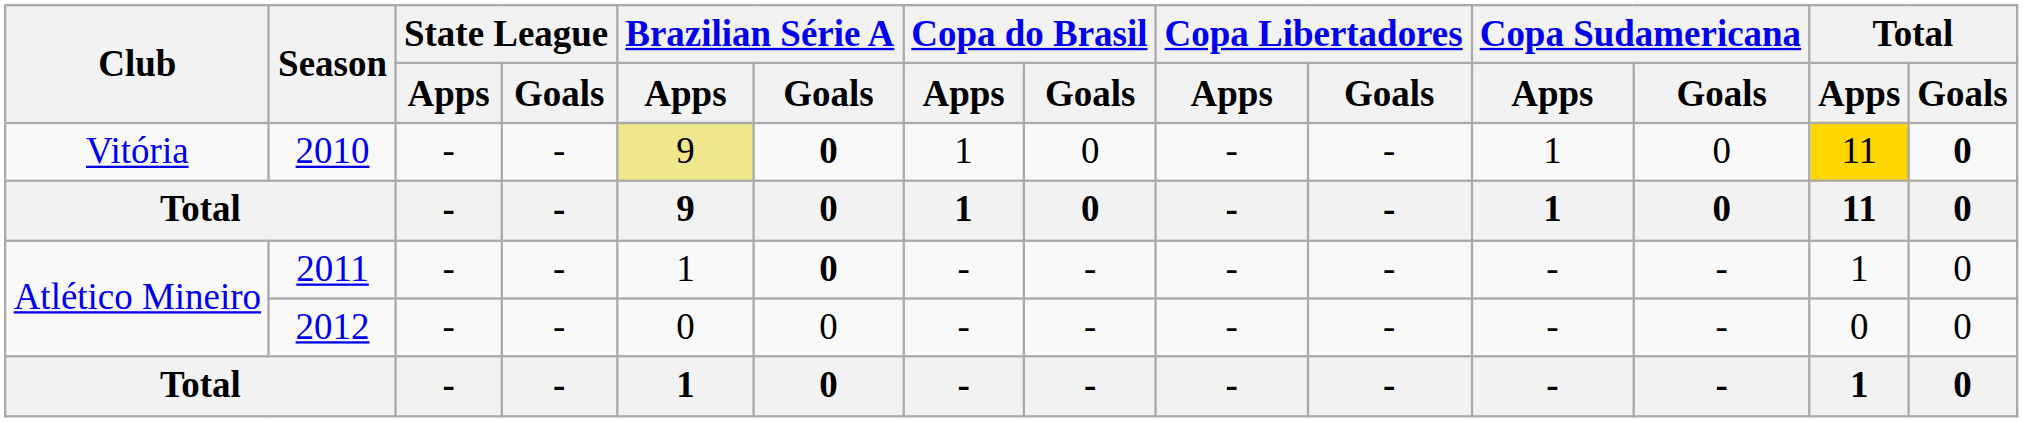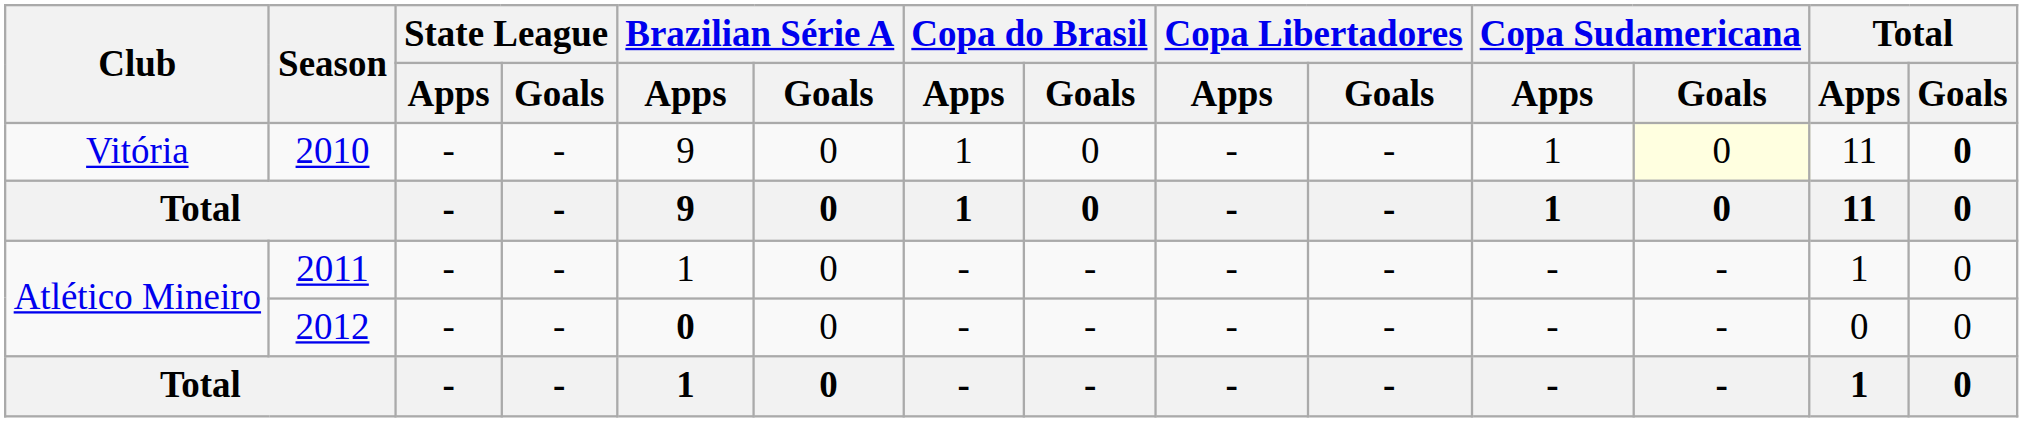(685, 151) khaki background -> (685, 151) no background
(828, 151) bold -> (828, 151) normal
(1722, 151) no background -> (1722, 151) lightyellow background
(1859, 151) gold background -> (1859, 151) no background
(828, 268) bold -> (828, 268) normal
(685, 326) normal -> (685, 326) bold
